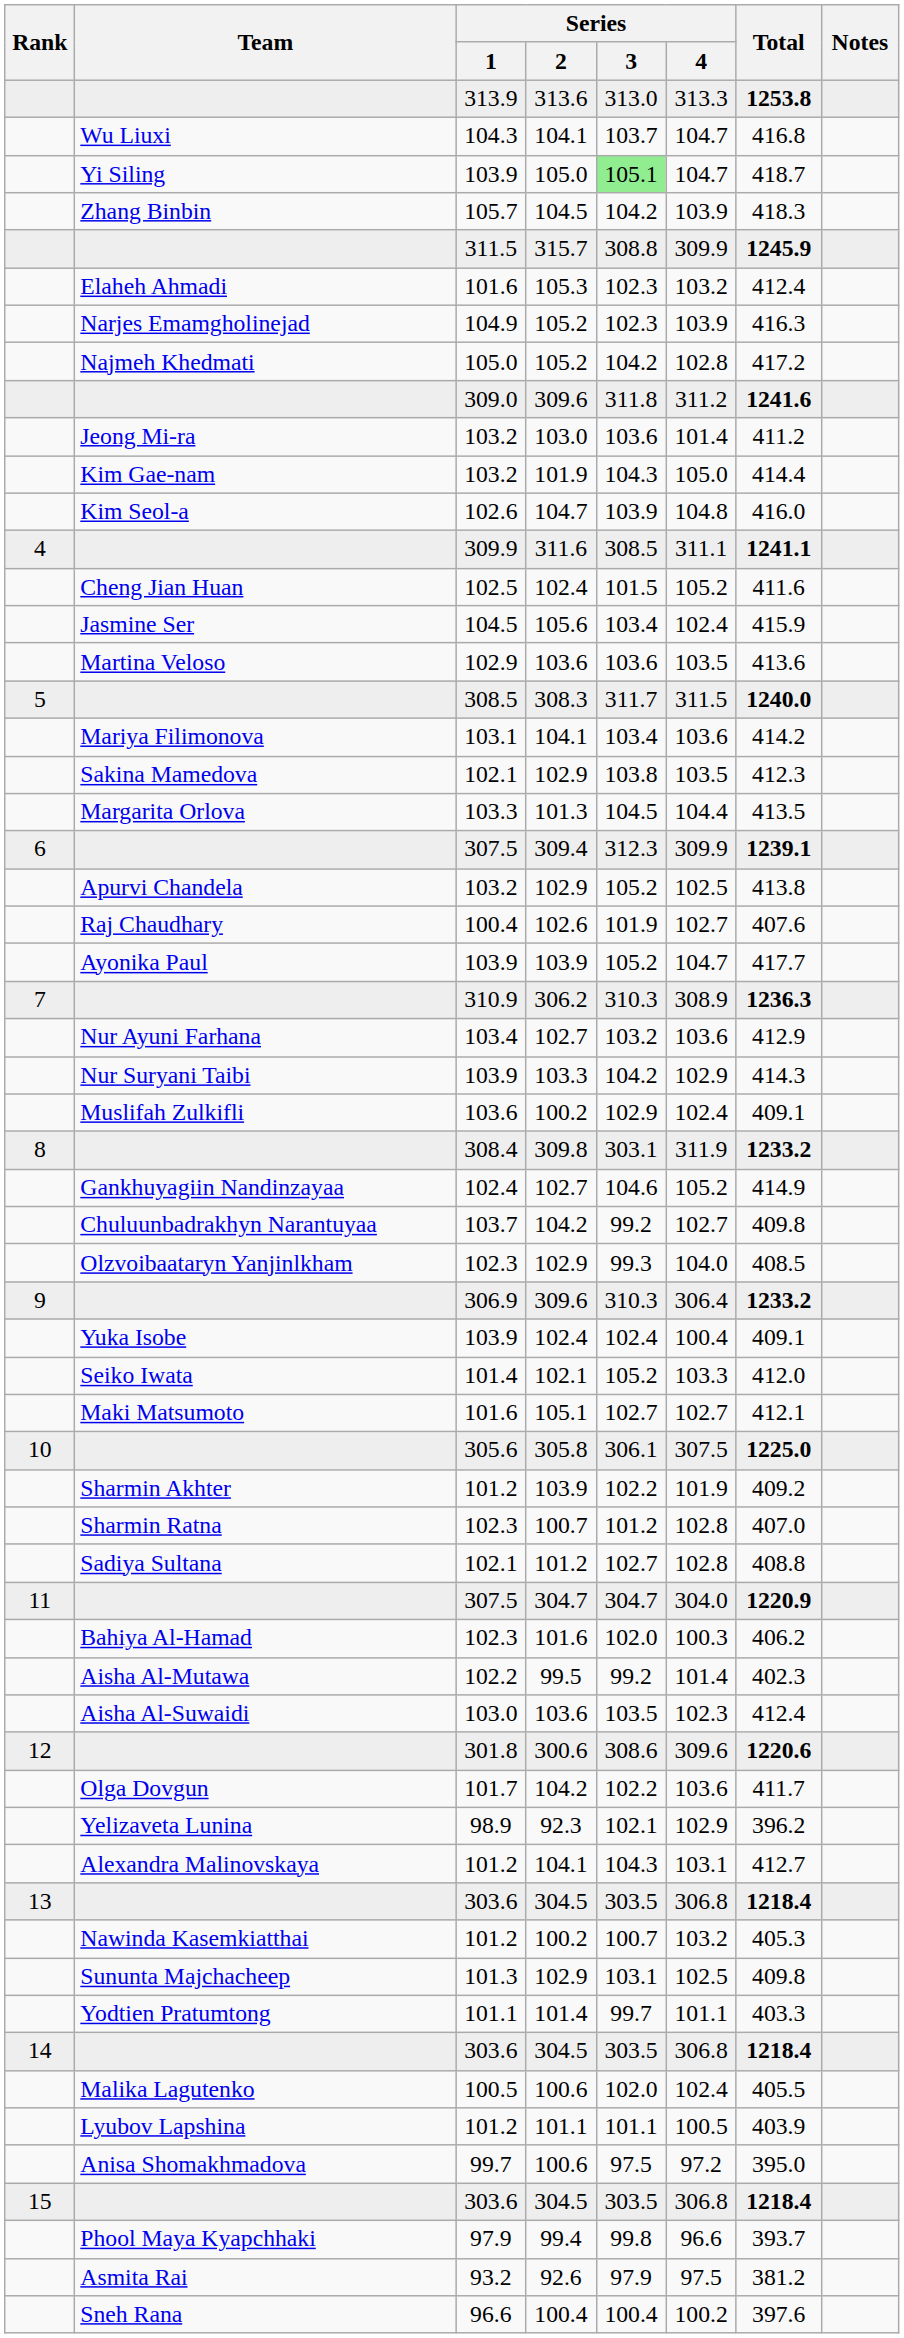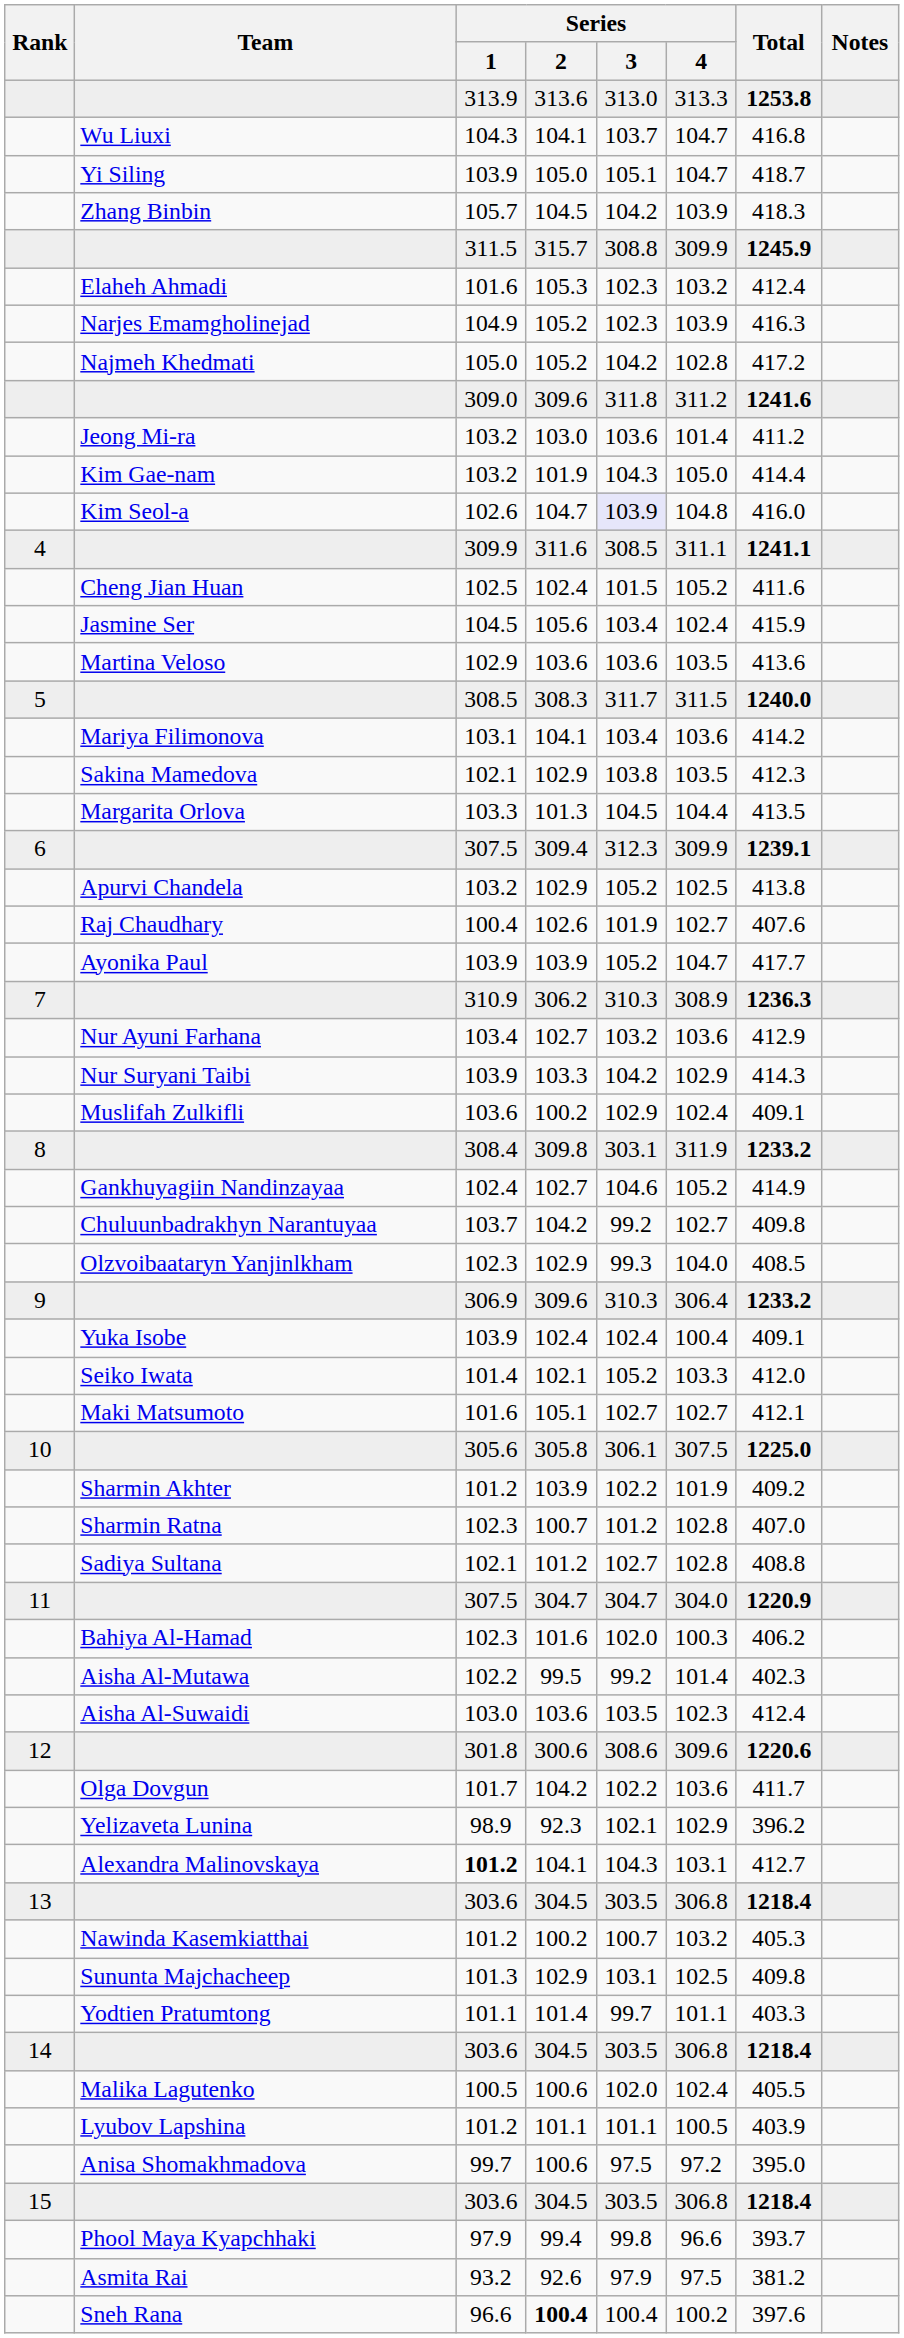(631, 173) lightgreen background -> (631, 173) no background
(631, 511) no background -> (631, 511) lavender background
(491, 1863) normal -> (491, 1863) bold
(561, 2314) normal -> (561, 2314) bold
